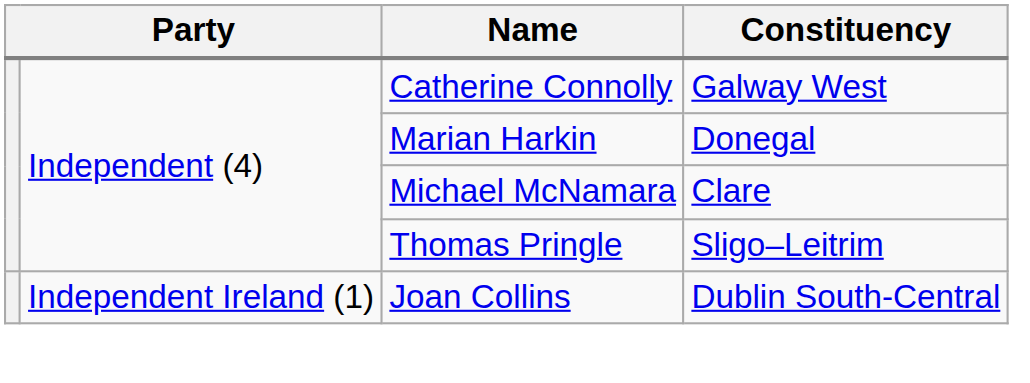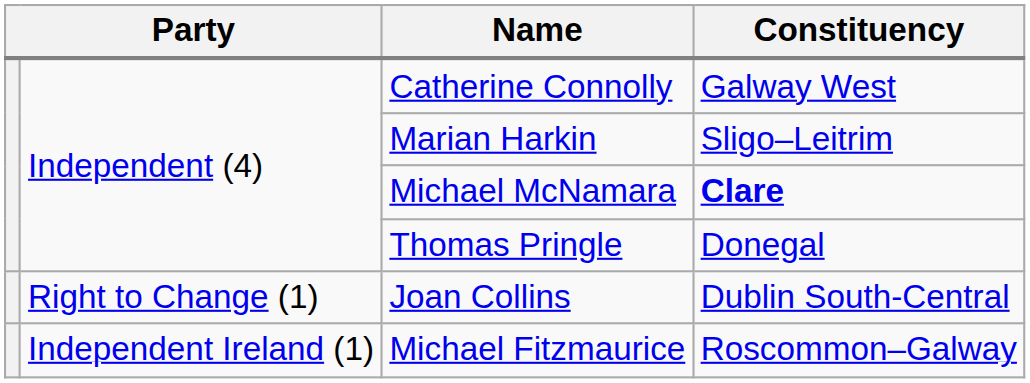(753, 138) Donegal -> (797, 138) Sligo–Leitrim
(731, 191) normal -> (742, 191) bold
(788, 244) Sligo–Leitrim -> (763, 244) Donegal
(201, 296) Independent Ireland (1) -> (173, 296) Right to Change (1)
+ row: (537, 349)
